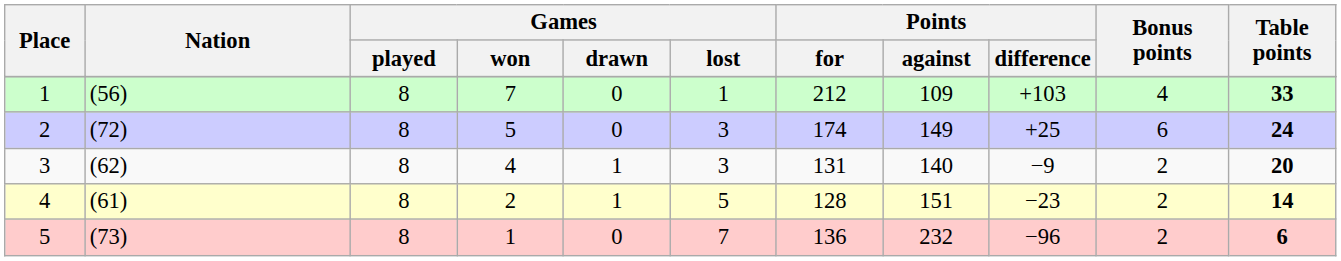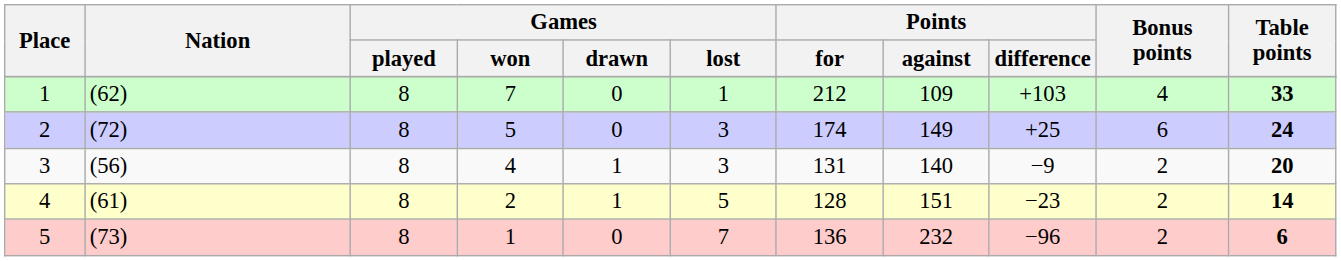(109, 93) (56) -> (109, 93) (62)
(109, 165) (62) -> (109, 165) (56)
